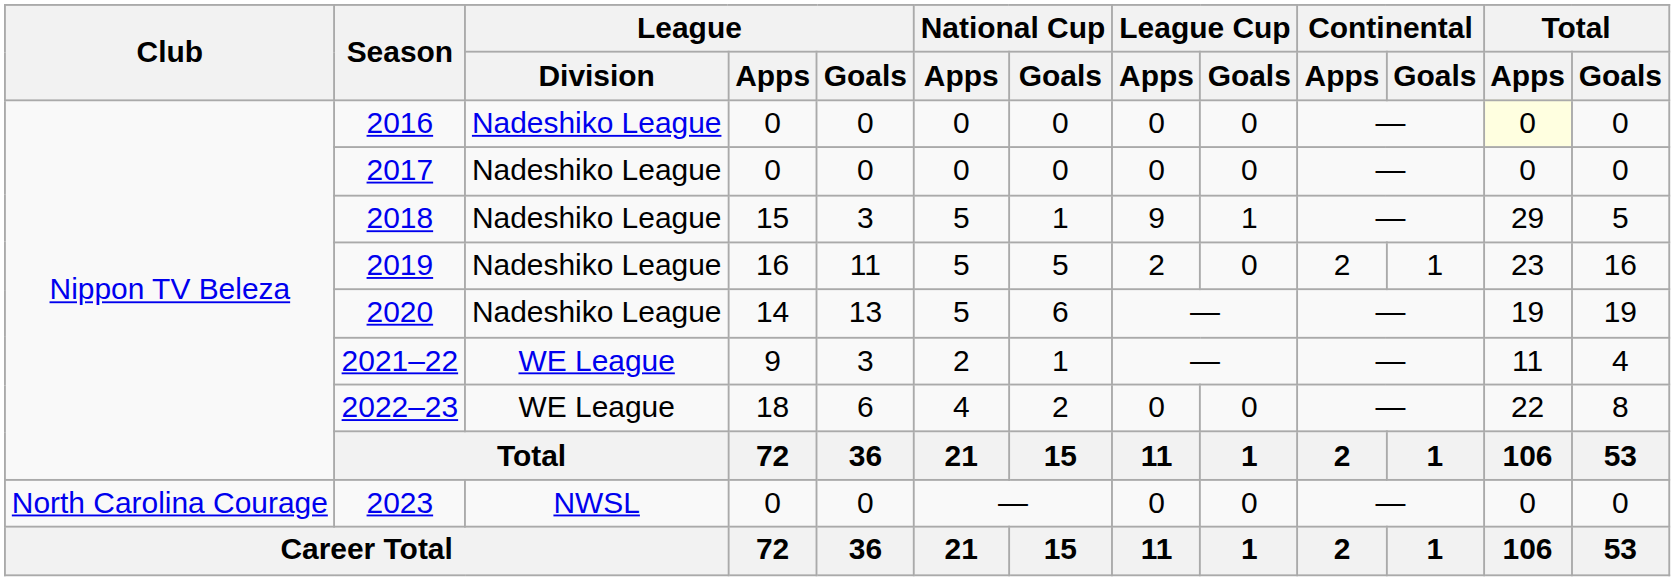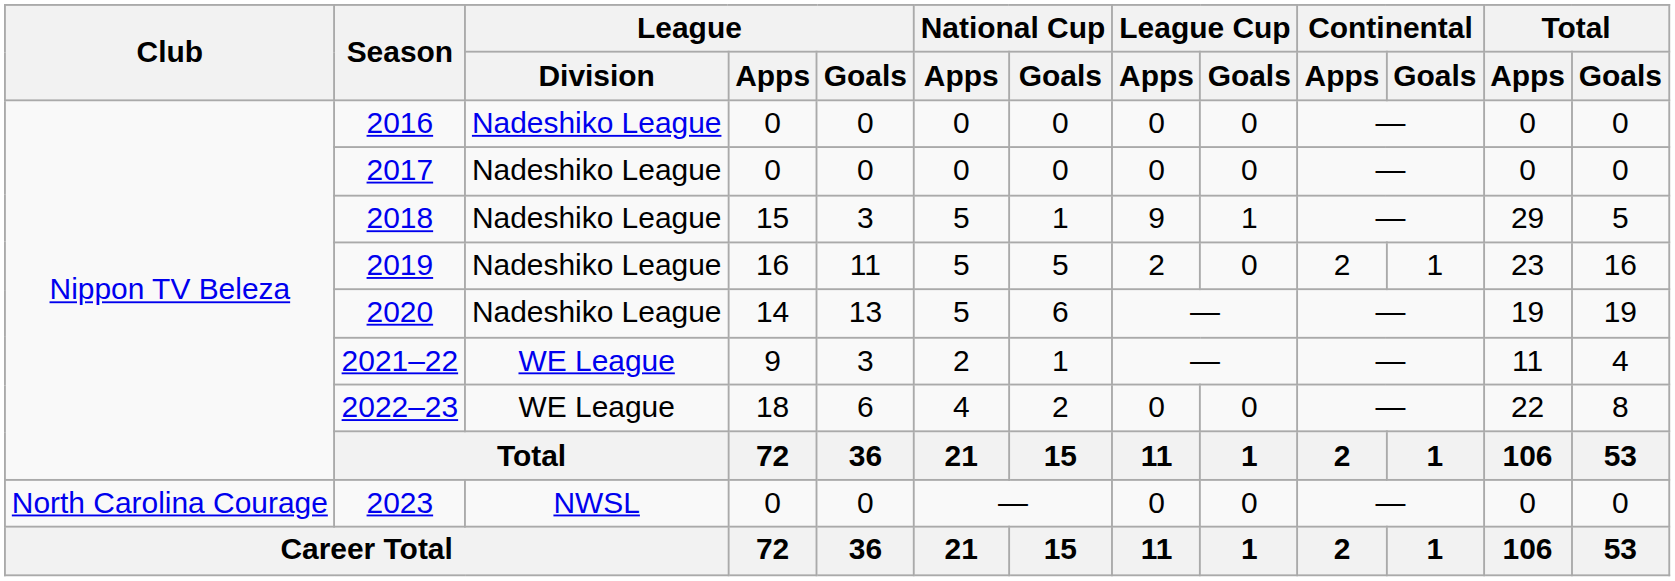(1528, 123) lightyellow background -> (1528, 123) no background
